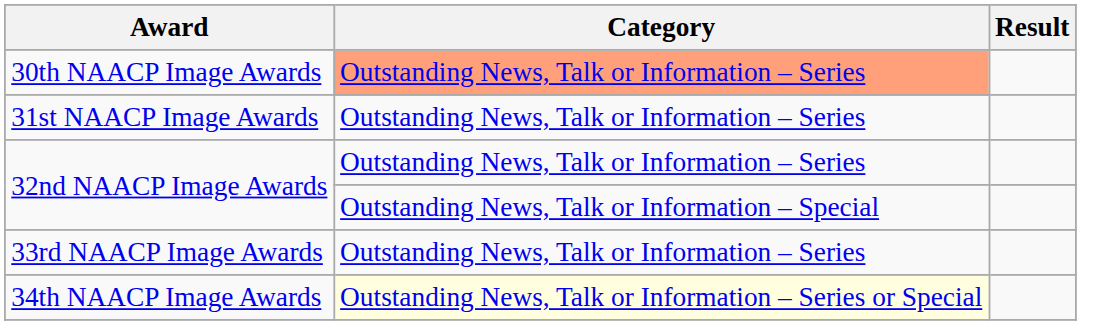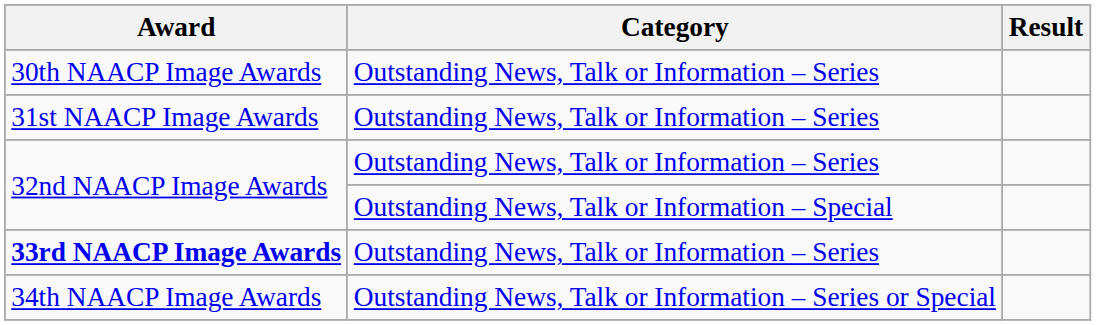(603, 72) lightsalmon background -> (616, 72) no background
(167, 252) normal -> (176, 252) bold
(661, 297) lightyellow background -> (675, 297) no background
